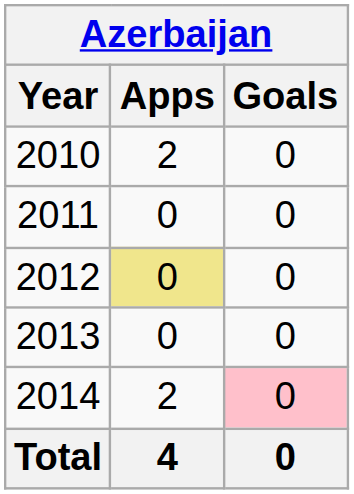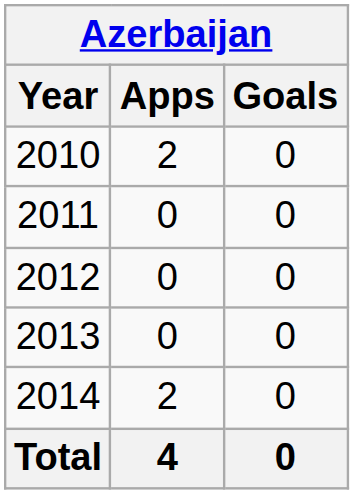(167, 276) khaki background -> (167, 276) no background
(285, 397) pink background -> (285, 397) no background
